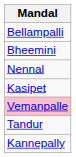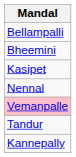(26, 69) Nennal -> (27, 69) Kasipet
(27, 87) Kasipet -> (26, 87) Nennal
